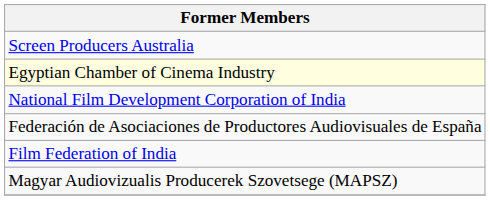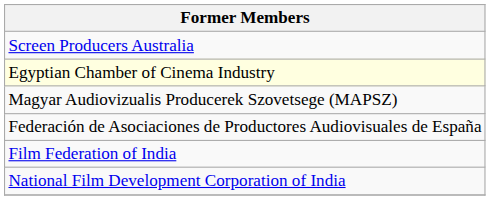(177, 99) National Film Development Corporation of India -> (203, 99) Magyar Audiovizualis Producerek Szovetsege (MAPSZ)
(203, 180) Magyar Audiovizualis Producerek Szovetsege (MAPSZ) -> (177, 180) National Film Development Corporation of India
